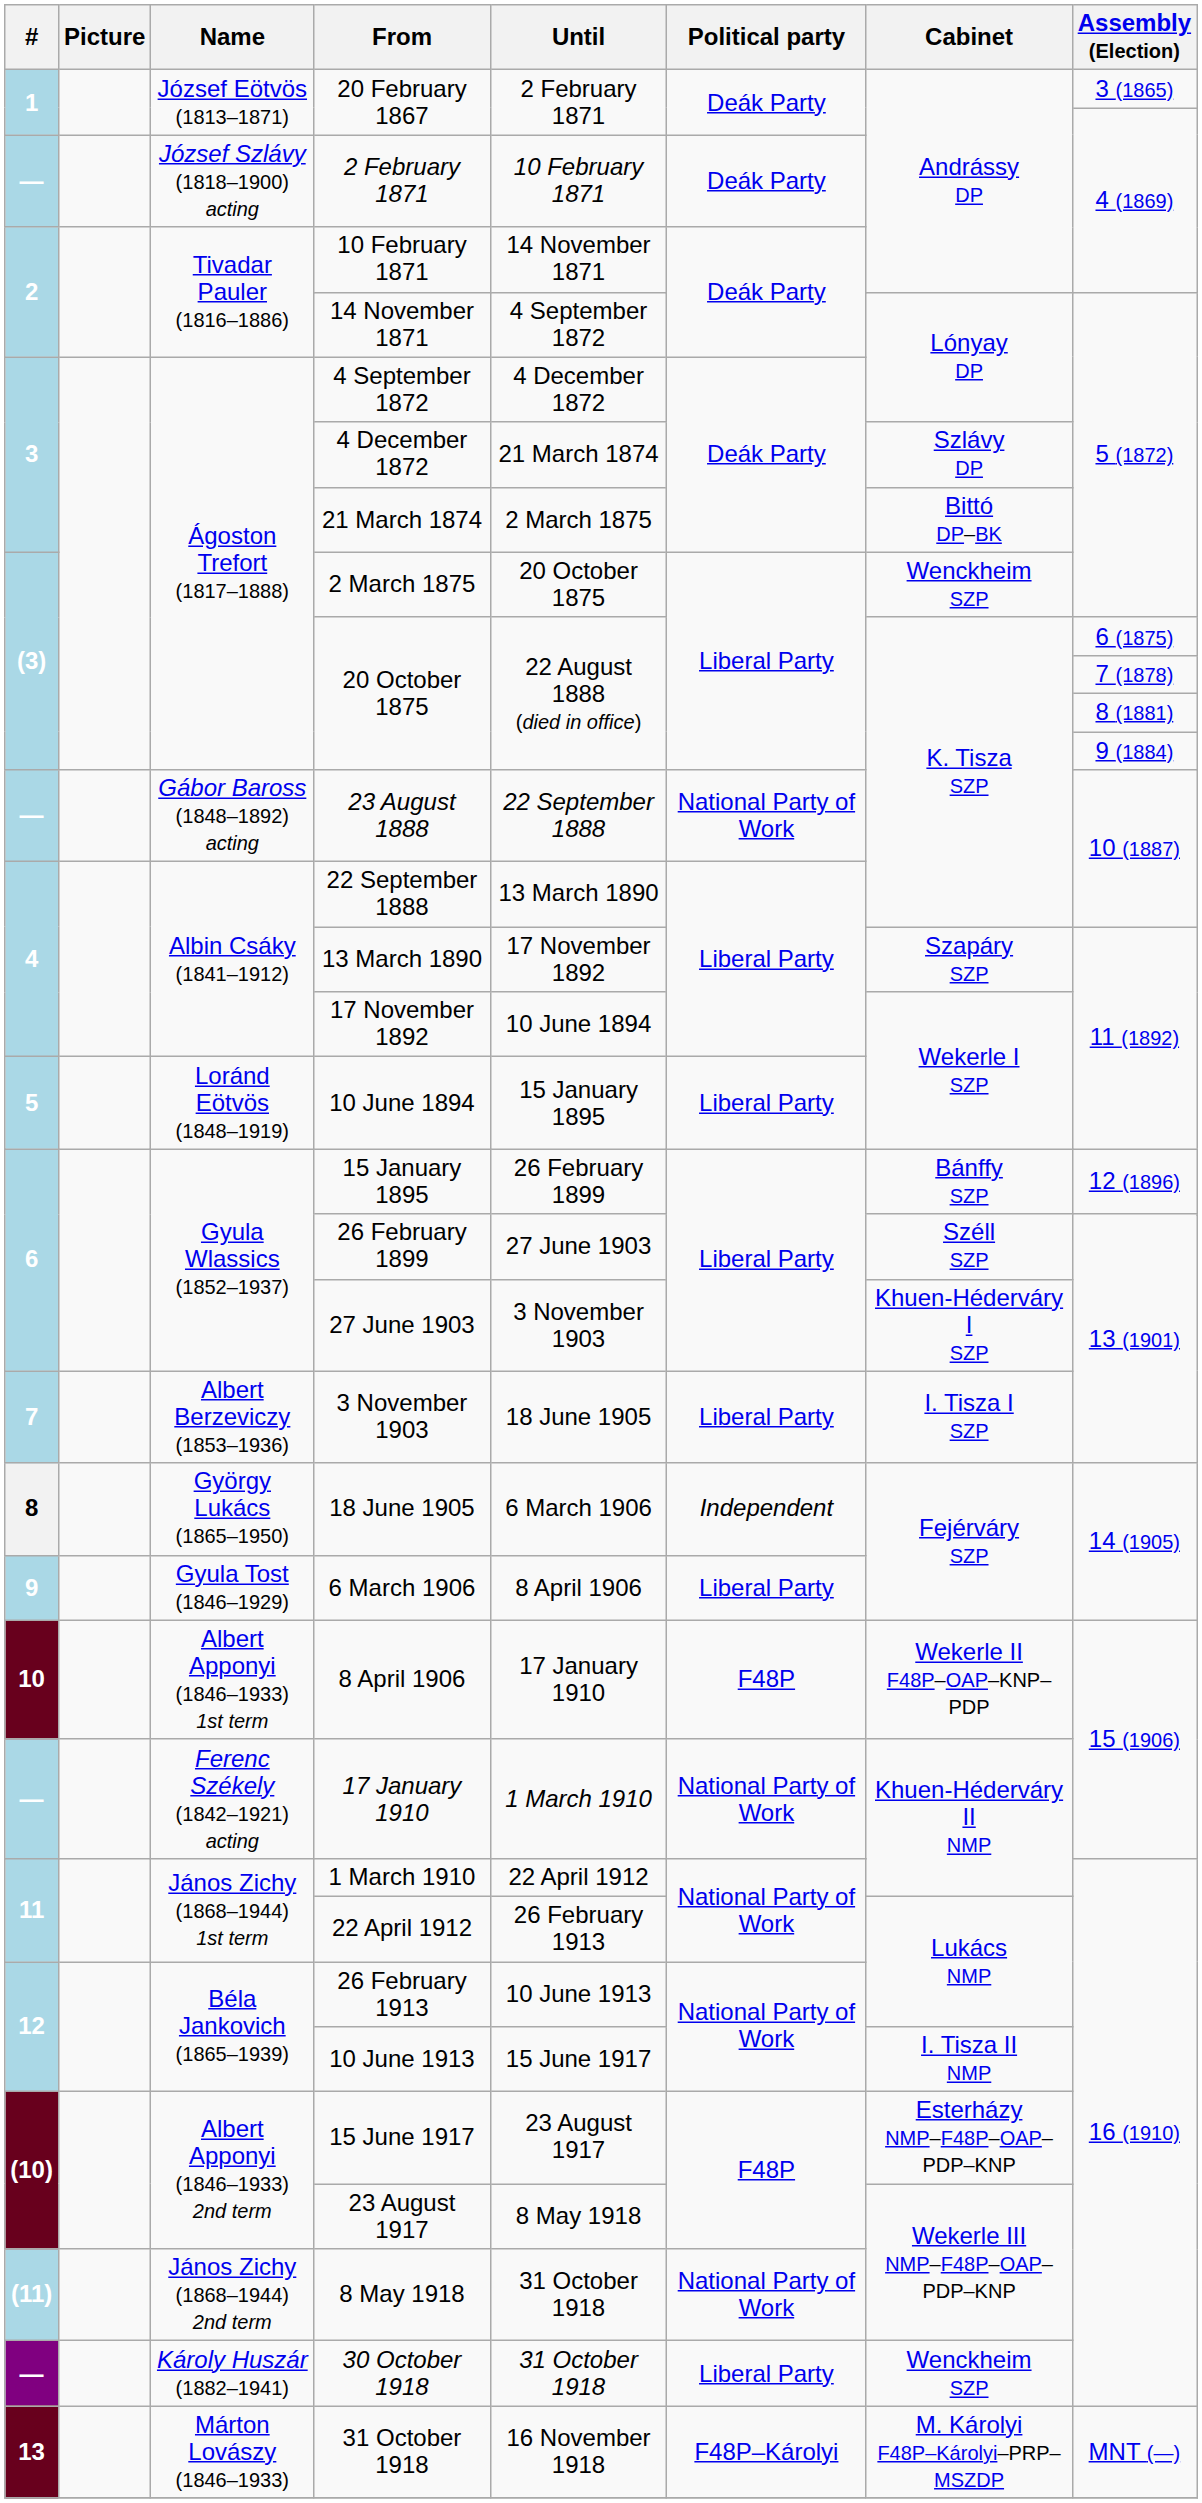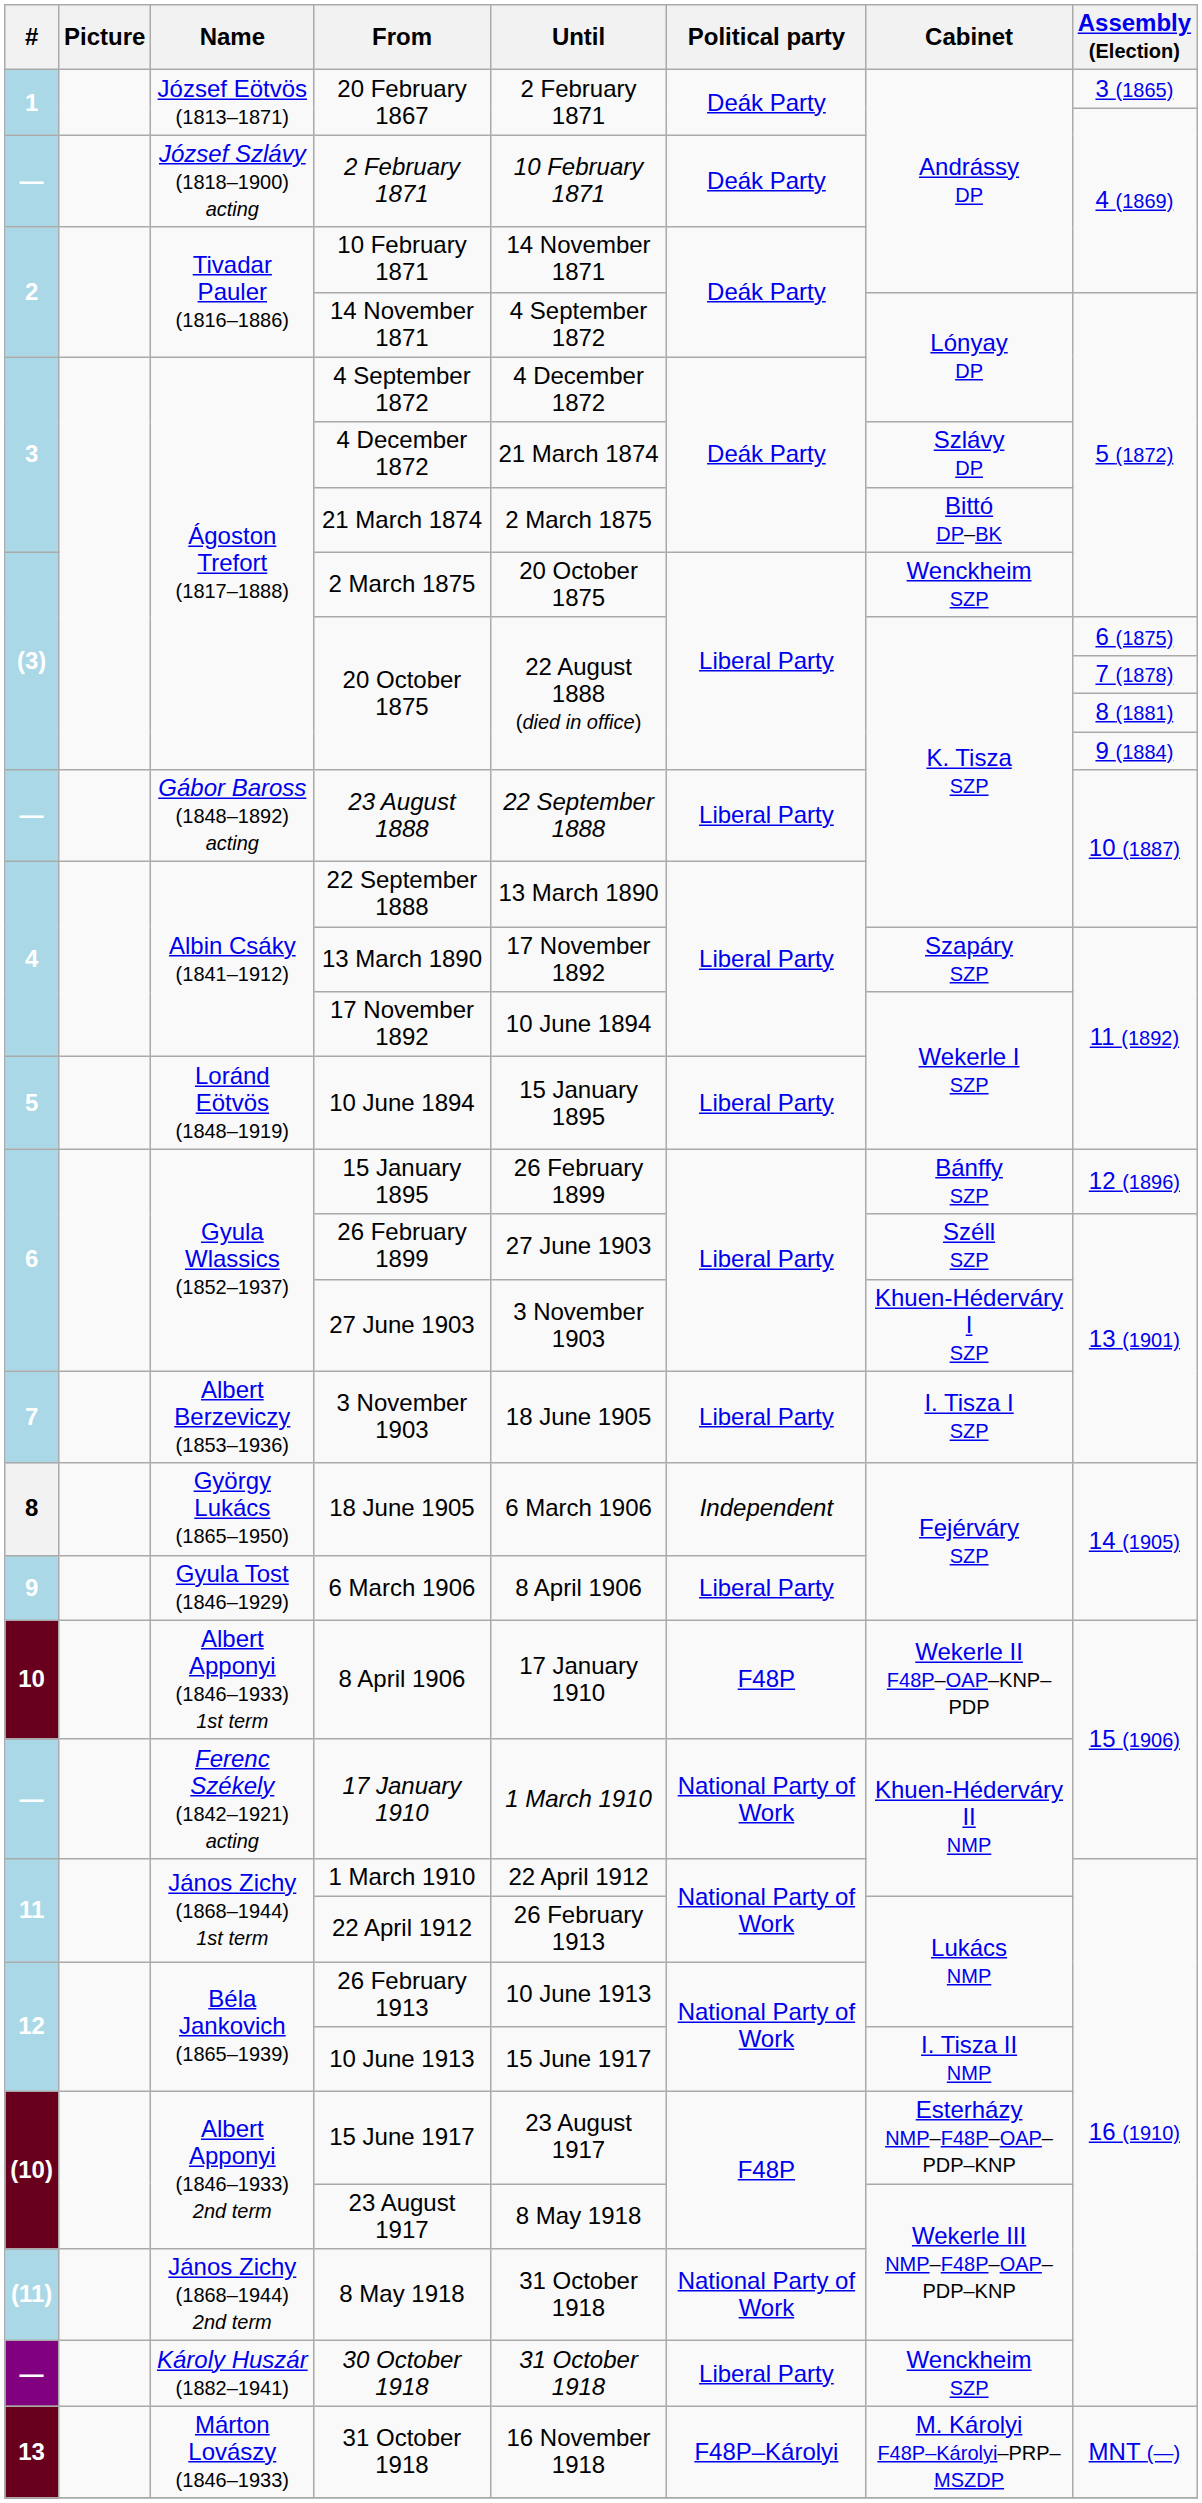(766, 815) National Party of Work -> (766, 815) Liberal Party
